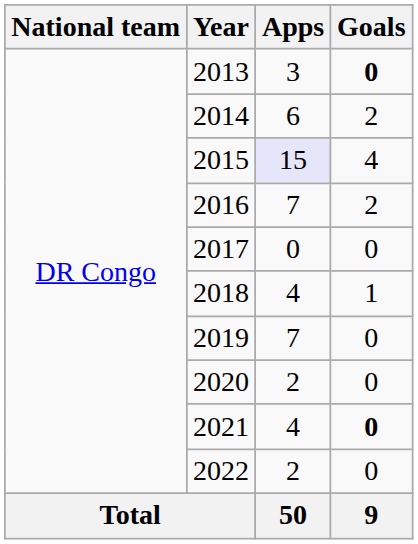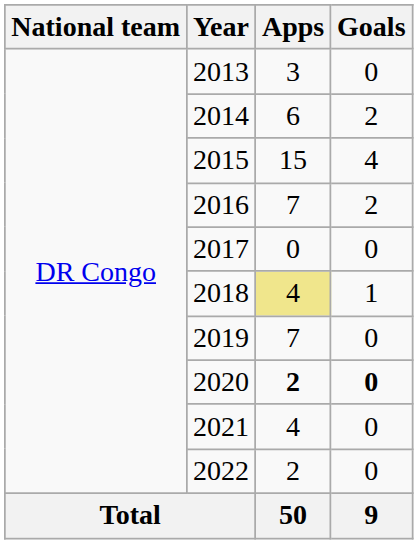(371, 71) bold -> (371, 71) normal
(293, 159) lavender background -> (293, 159) no background
(293, 293) no background -> (293, 293) khaki background
(293, 381) normal -> (293, 381) bold
(371, 381) normal -> (371, 381) bold
(371, 426) bold -> (371, 426) normal
